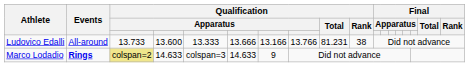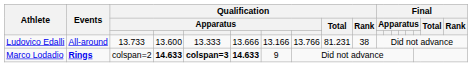(132, 56) khaki background -> (132, 56) no background
(169, 56) normal -> (169, 56) bold
(206, 56) normal -> (207, 56) bold
(243, 56) normal -> (246, 56) bold
